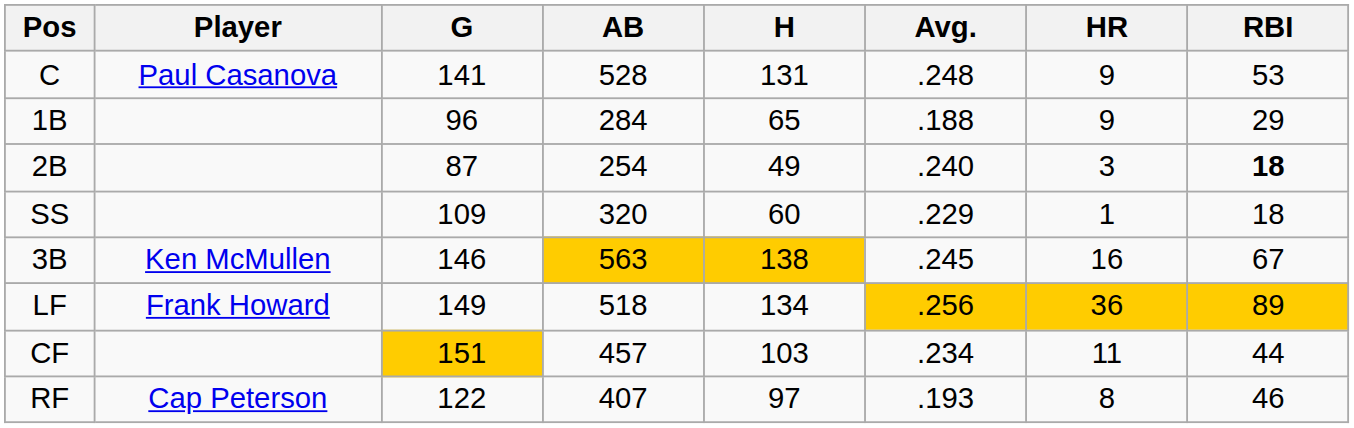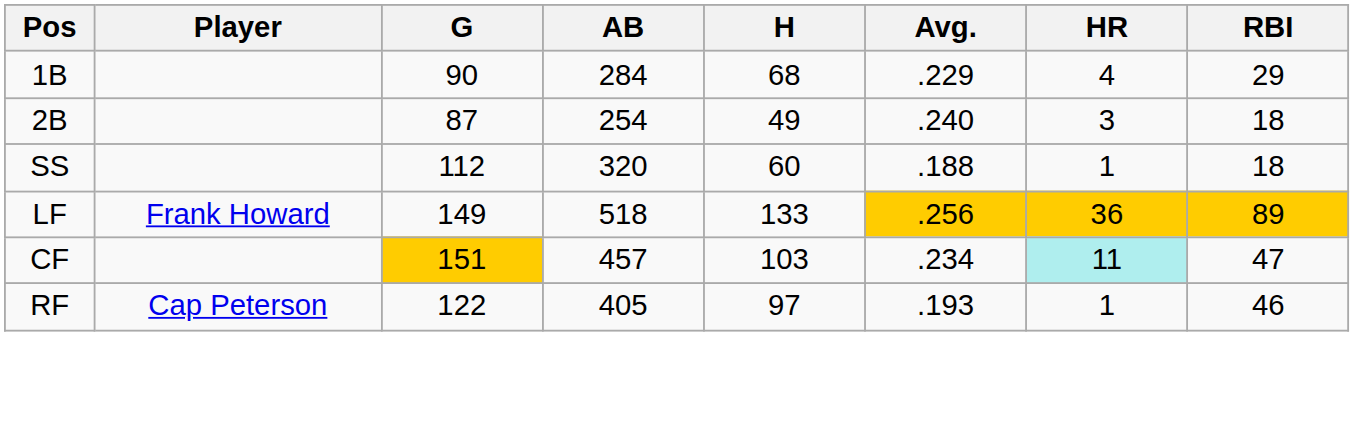- row: (50, 74)
(462, 120) 96 -> (462, 74) 90
(784, 120) 65 -> (784, 74) 68
(946, 120) .188 -> (946, 74) .229
(1107, 120) 9 -> (1107, 74) 4
(1268, 167) bold -> (1268, 120) normal
(462, 213) 109 -> (462, 167) 112
(946, 213) .229 -> (946, 167) .188
- row: (50, 259)
(784, 306) 134 -> (784, 213) 133
(1107, 352) no background -> (1107, 259) paleturquoise background
(1268, 352) 44 -> (1268, 259) 47
(623, 399) 407 -> (623, 306) 405
(1107, 399) 8 -> (1107, 306) 1
